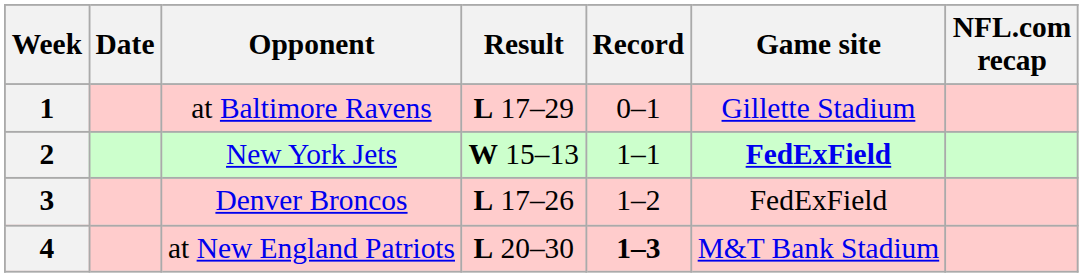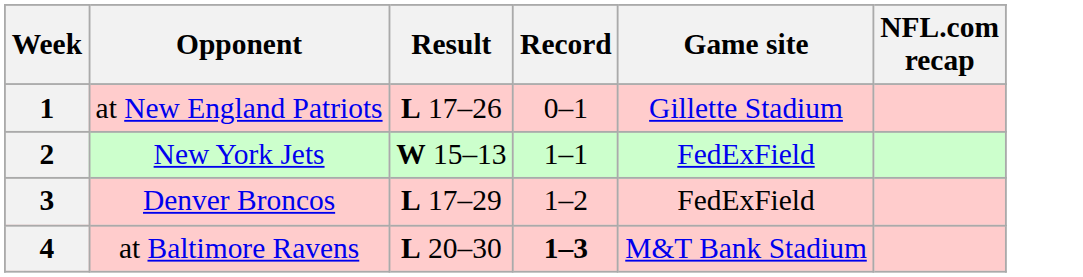- column: (125, 44)
(311, 107) at Baltimore Ravens -> (239, 107) at New England Patriots
(524, 107) L 17–29 -> (451, 107) L 17–26
(818, 154) bold -> (746, 154) normal
(524, 201) L 17–26 -> (451, 201) L 17–29
(312, 247) at New England Patriots -> (239, 247) at Baltimore Ravens
